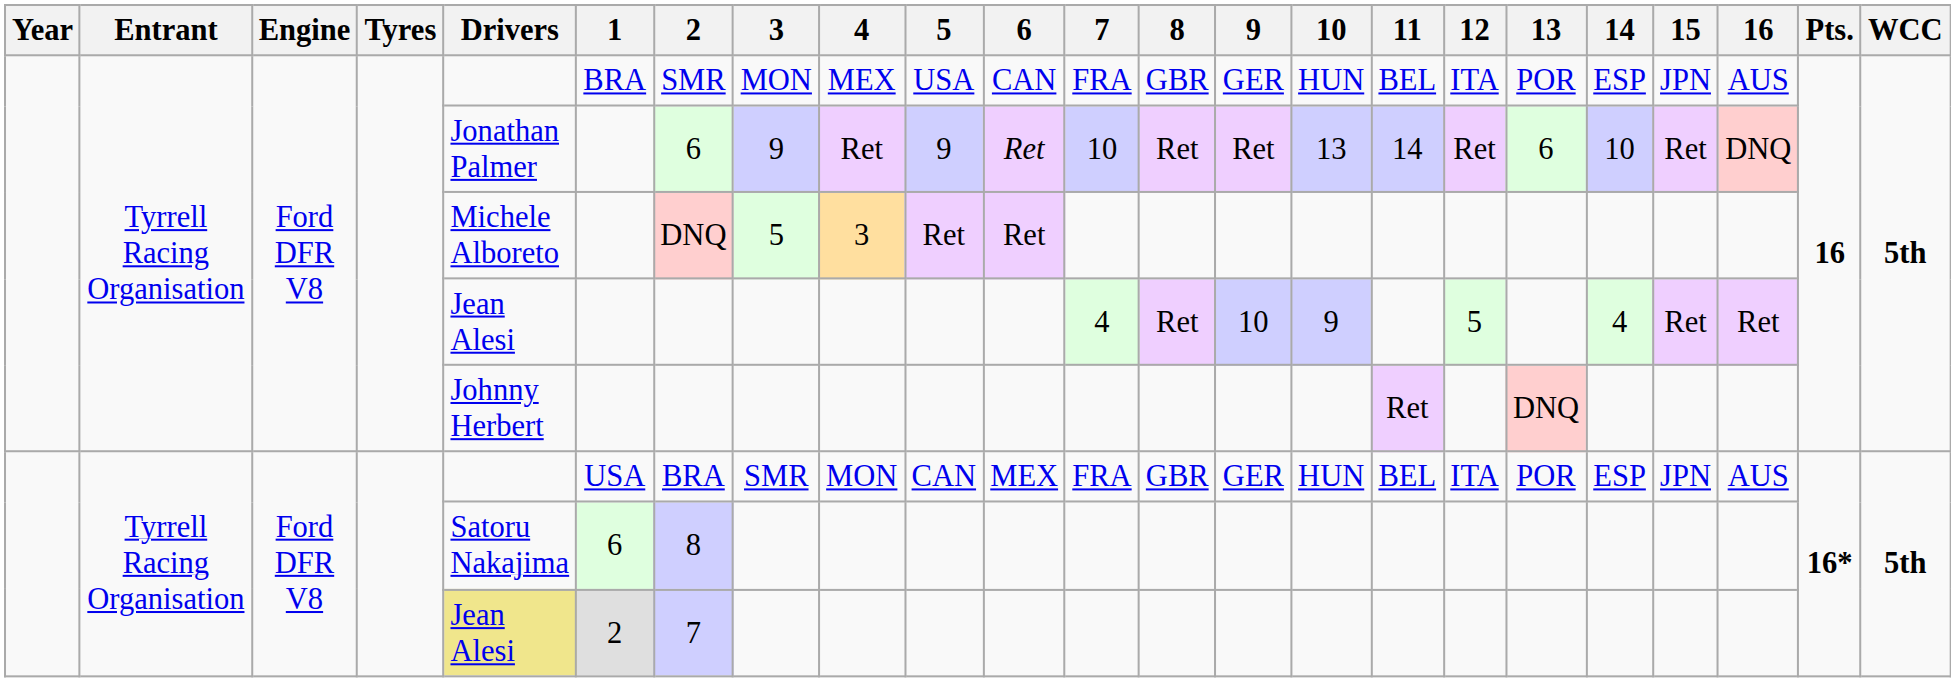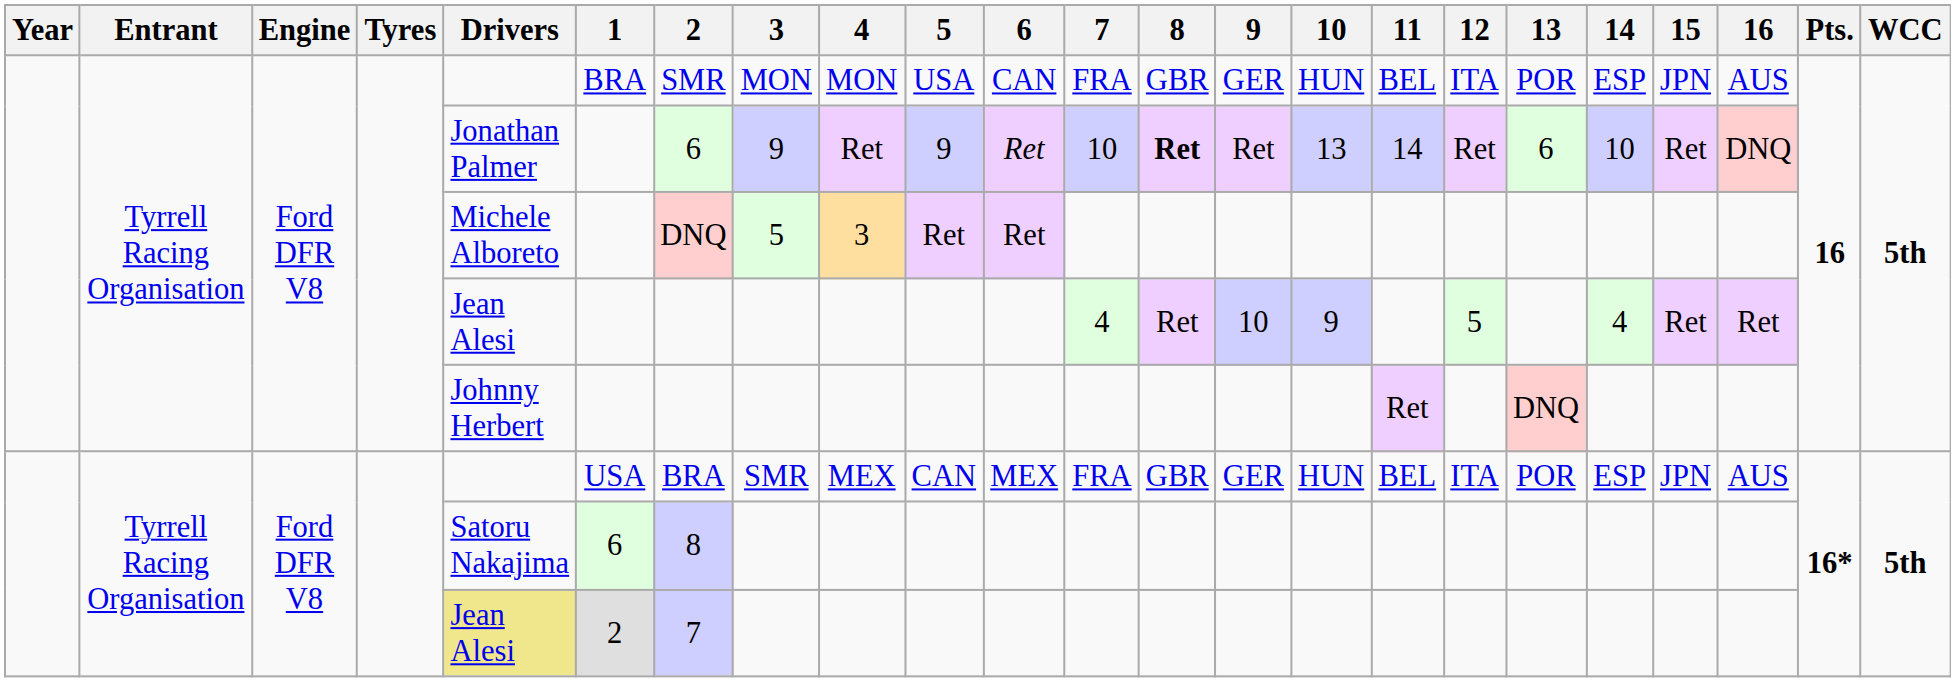(862, 80) MEX -> (862, 80) MON
(1177, 148) normal -> (1177, 148) bold
(862, 476) MON -> (862, 476) MEX
